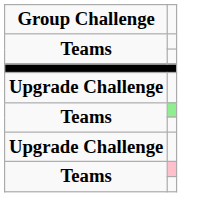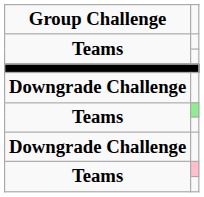(86, 87) Upgrade Challenge -> (98, 87) Downgrade Challenge
(86, 146) Upgrade Challenge -> (98, 146) Downgrade Challenge
